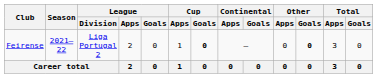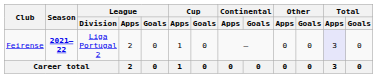(62, 45) normal -> (62, 45) bold
(205, 45) bold -> (205, 45) normal
(310, 45) bold -> (310, 45) normal
(334, 45) no background -> (334, 45) lavender background
